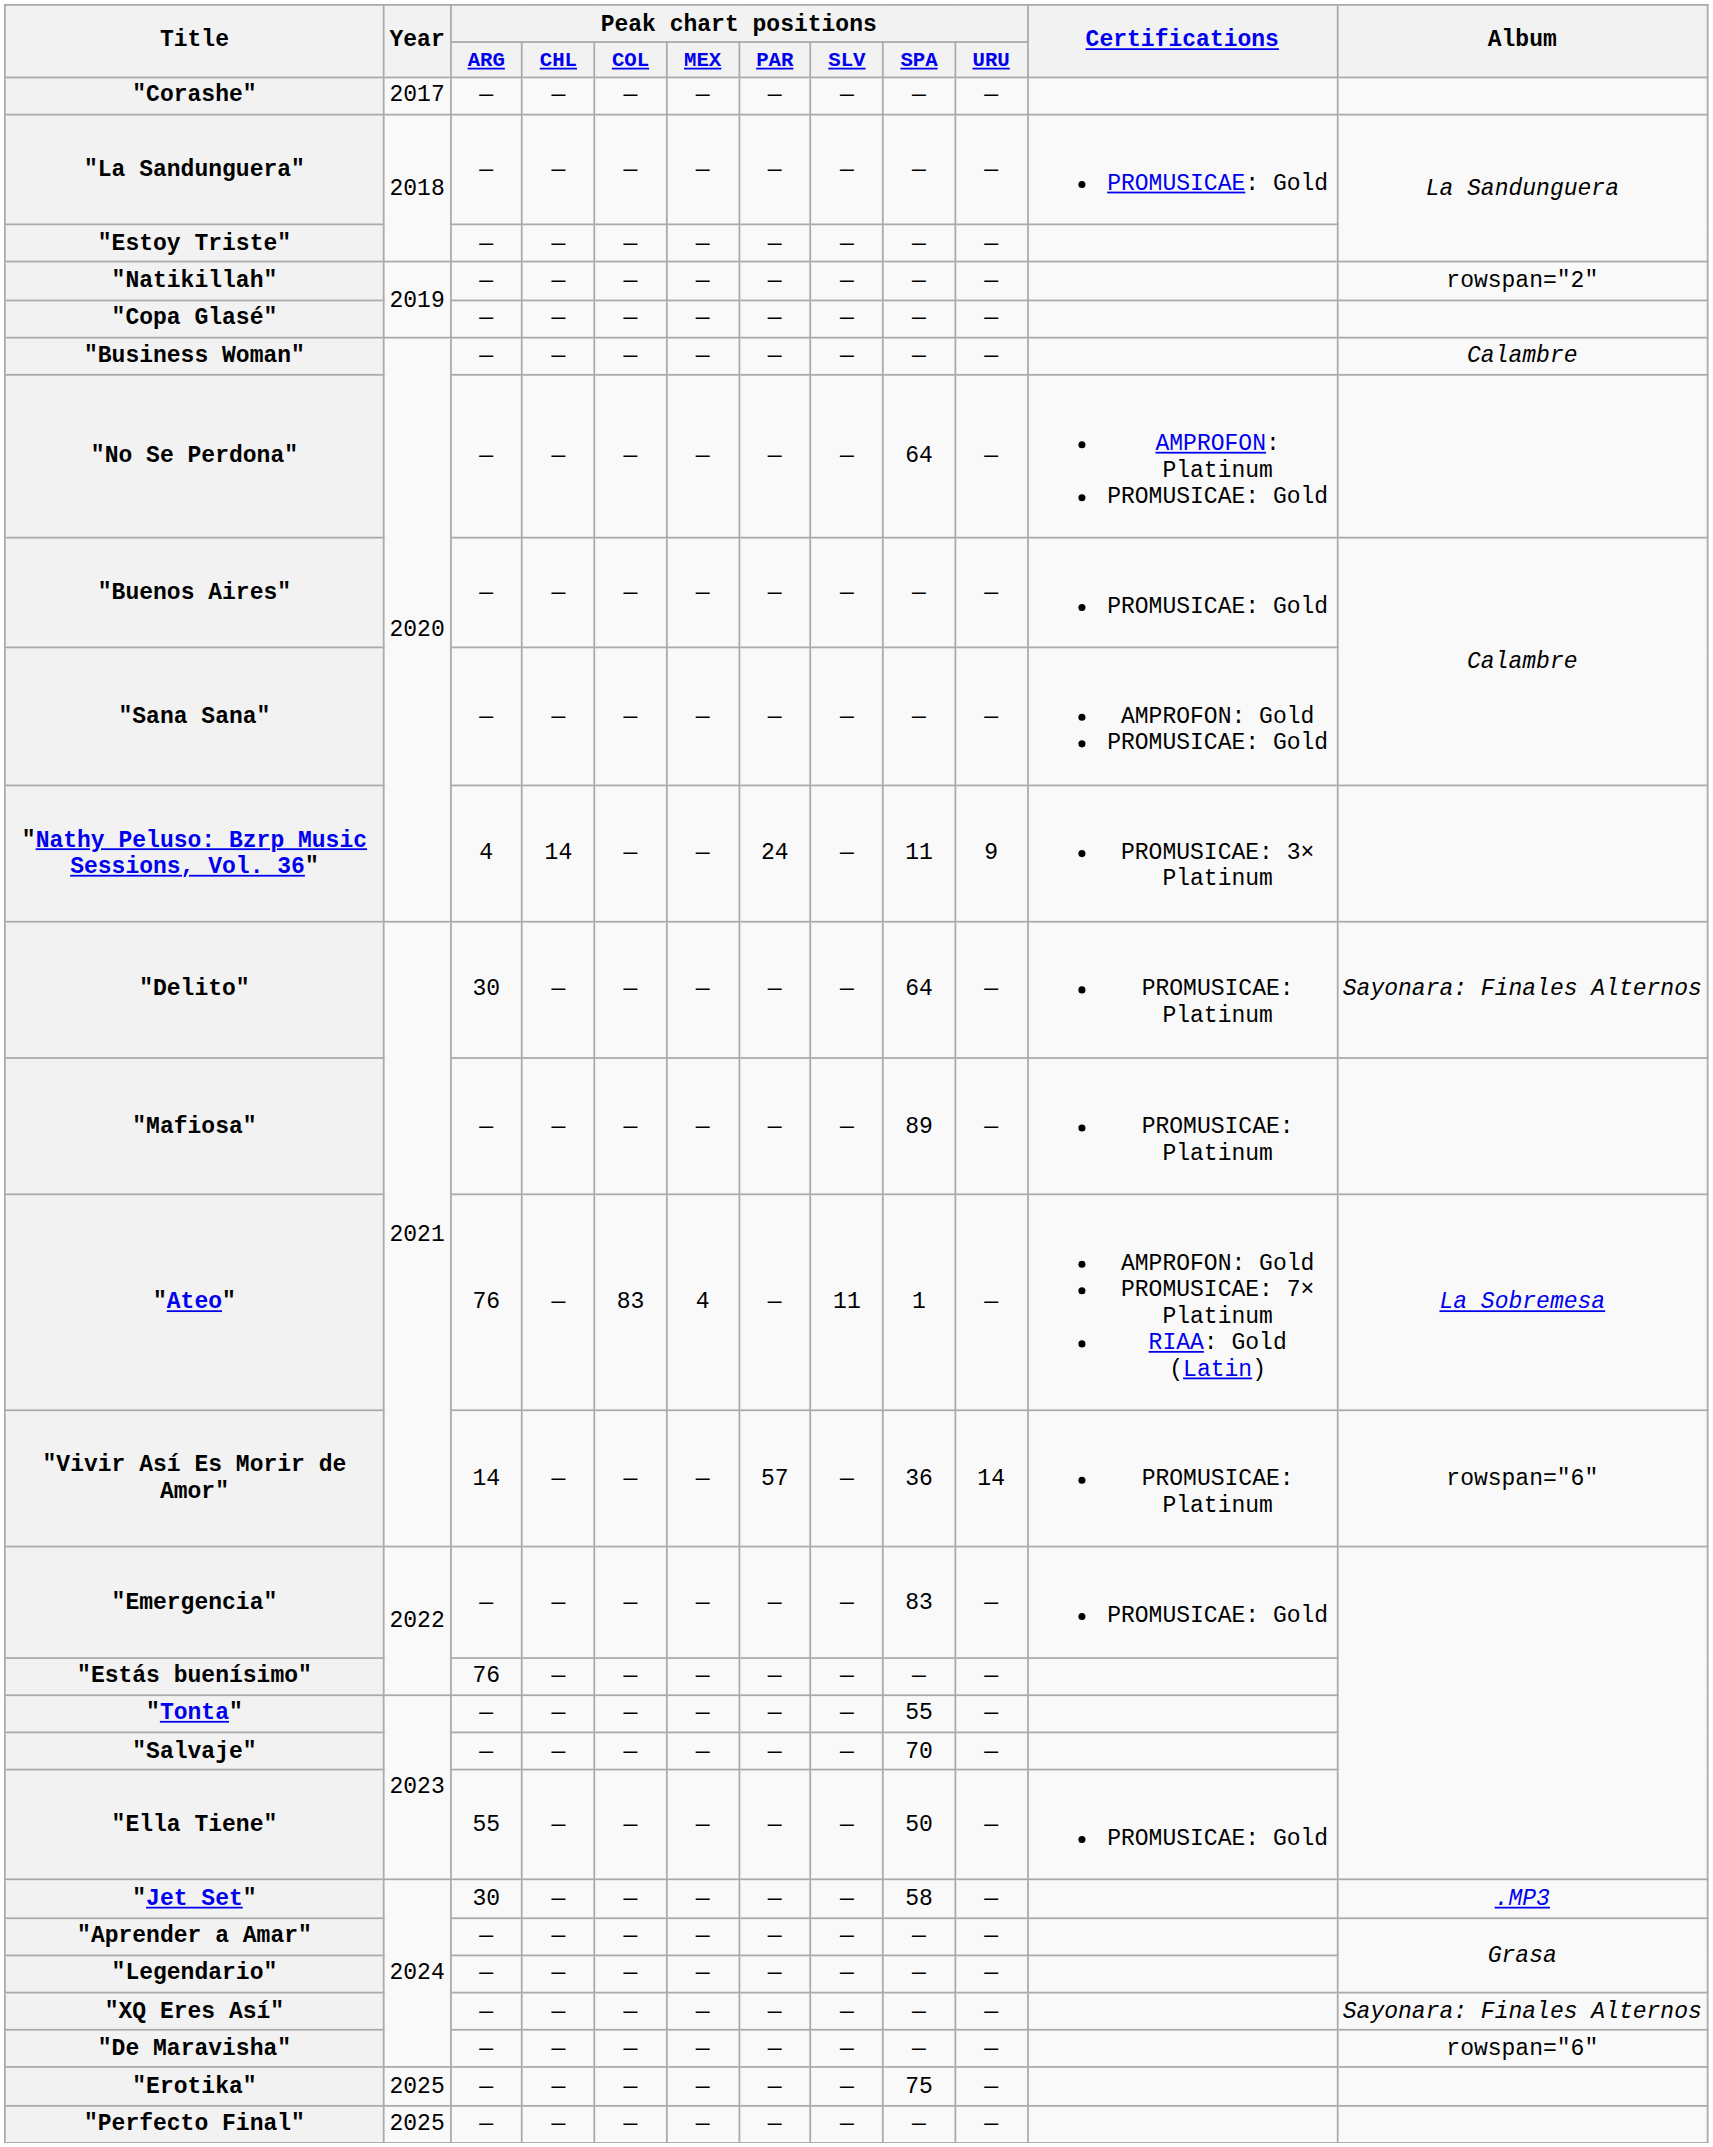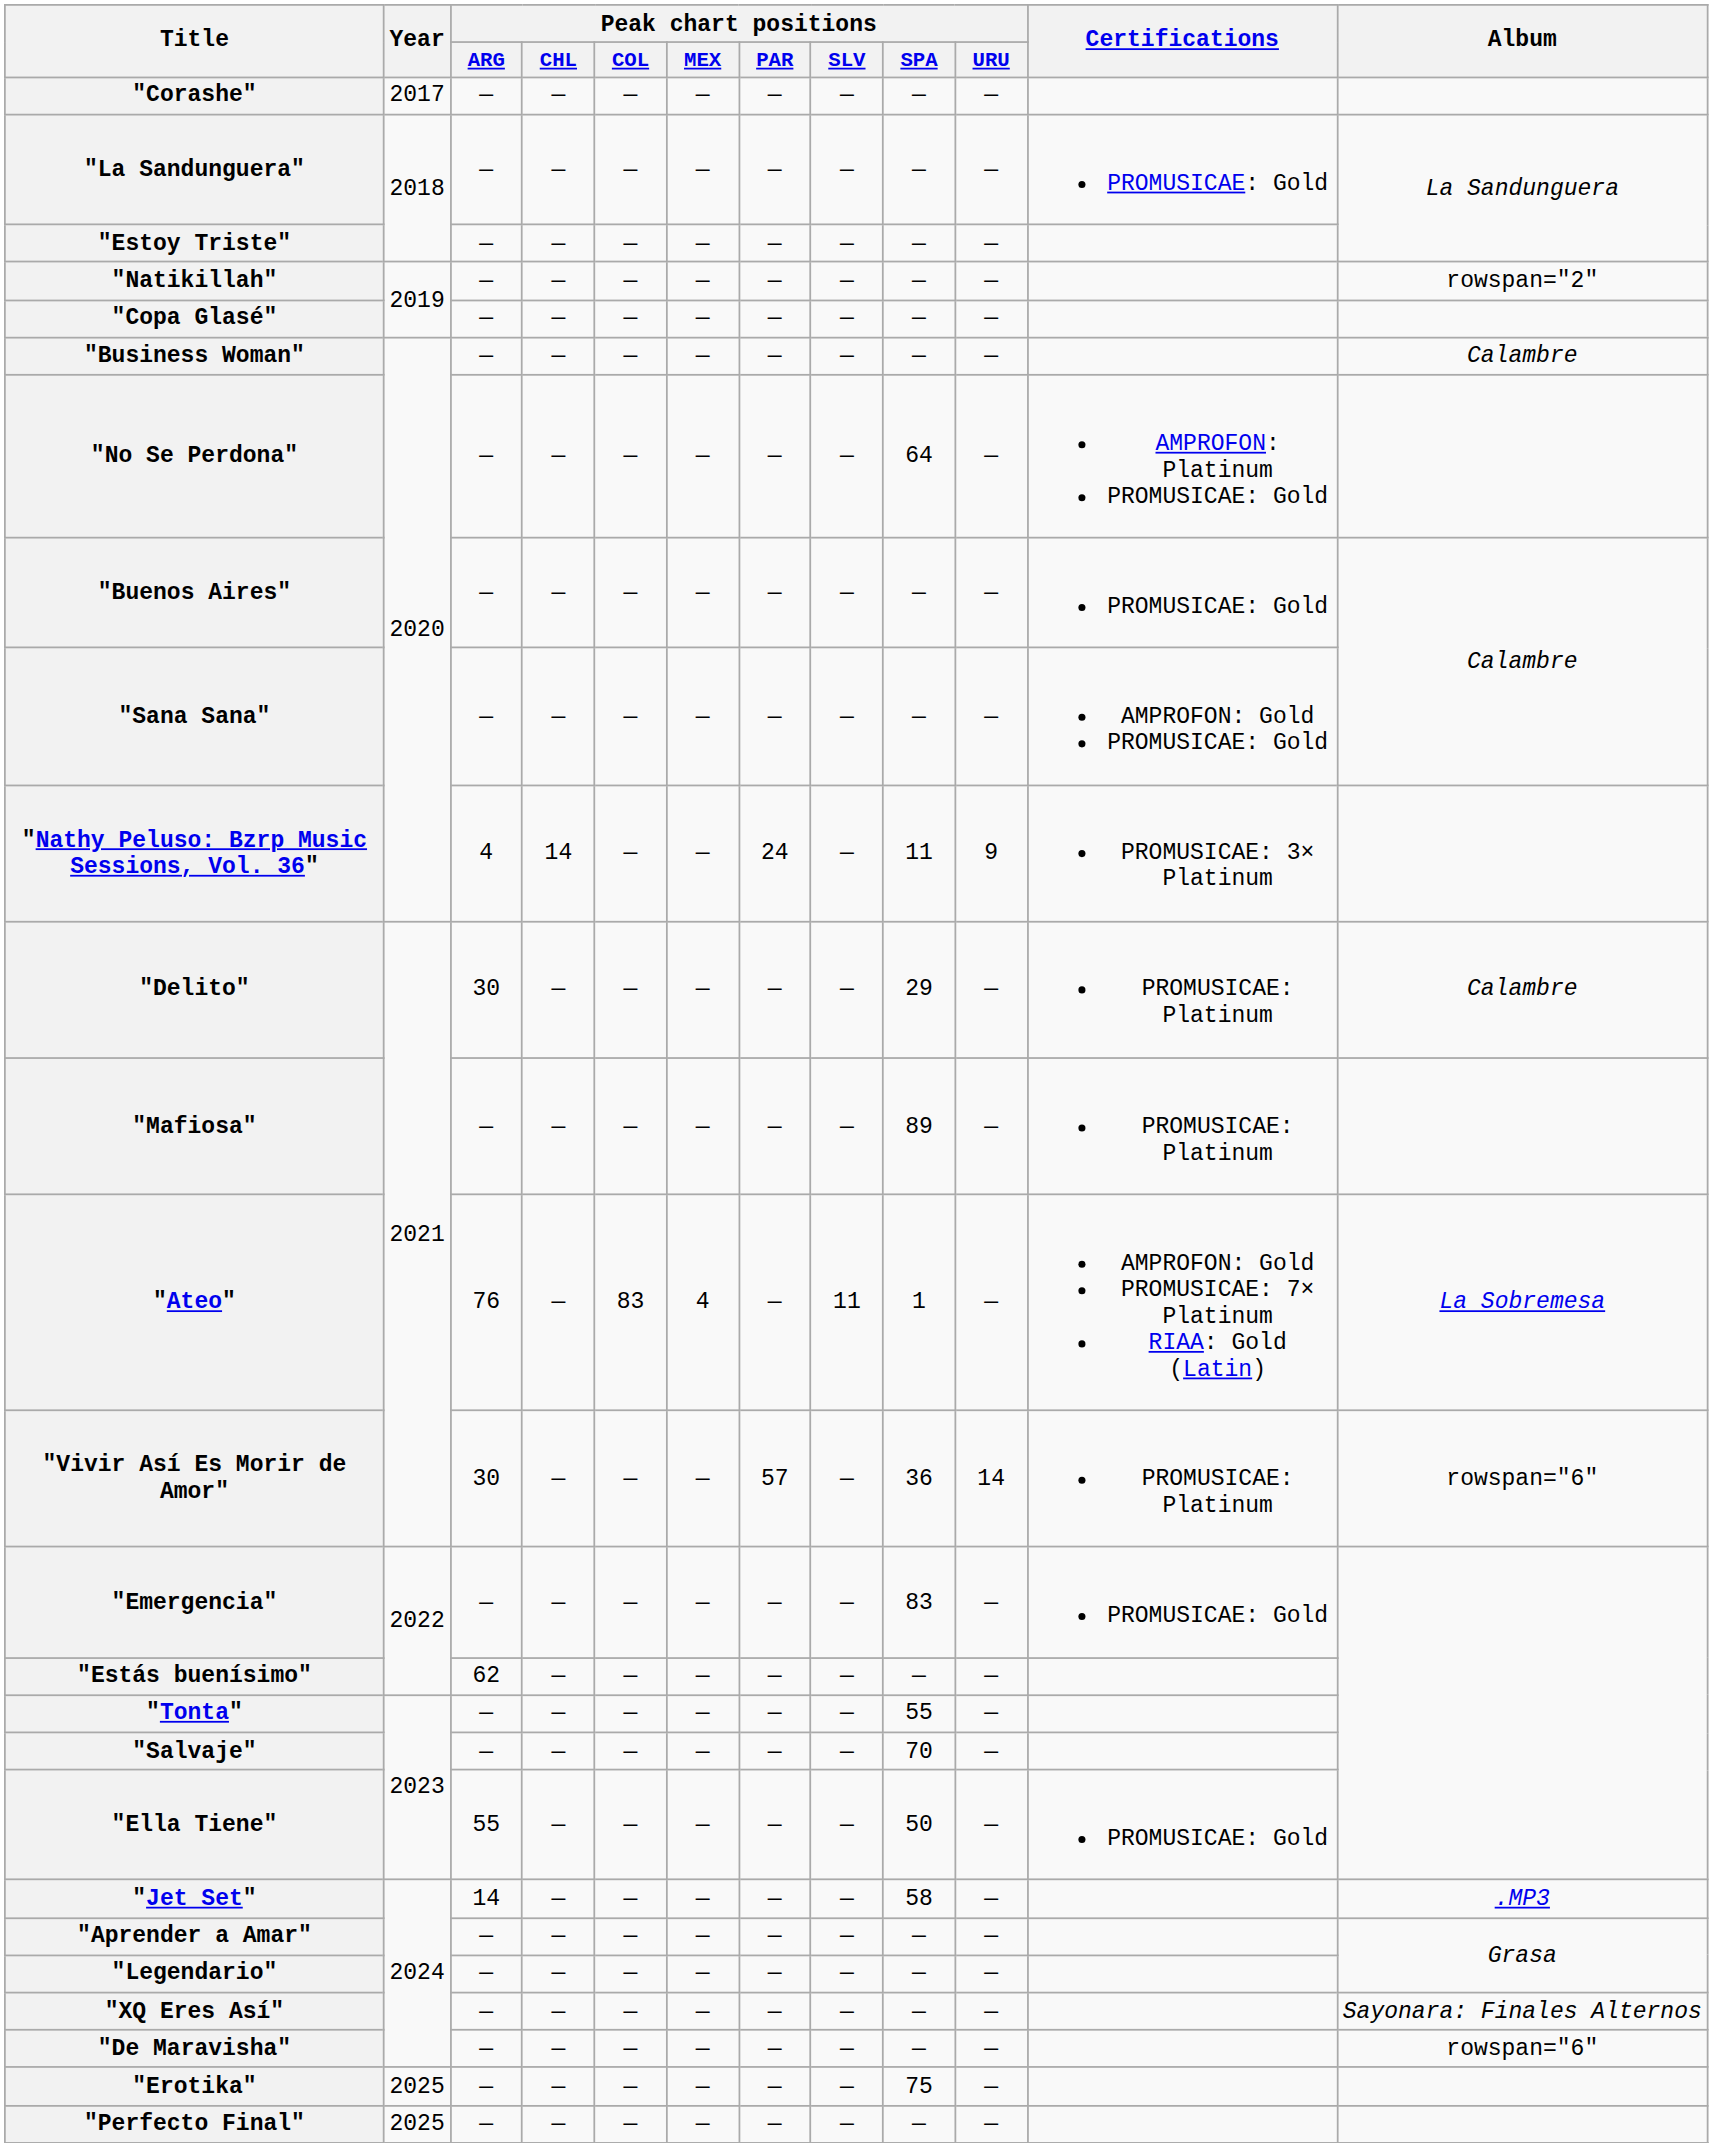(919, 990) 64 -> (919, 990) 29
(1522, 990) Sayonara: Finales Alternos -> (1522, 990) Calambre
(486, 1479) 14 -> (486, 1479) 30
(486, 1676) 76 -> (486, 1676) 62
(486, 1899) 30 -> (486, 1899) 14
